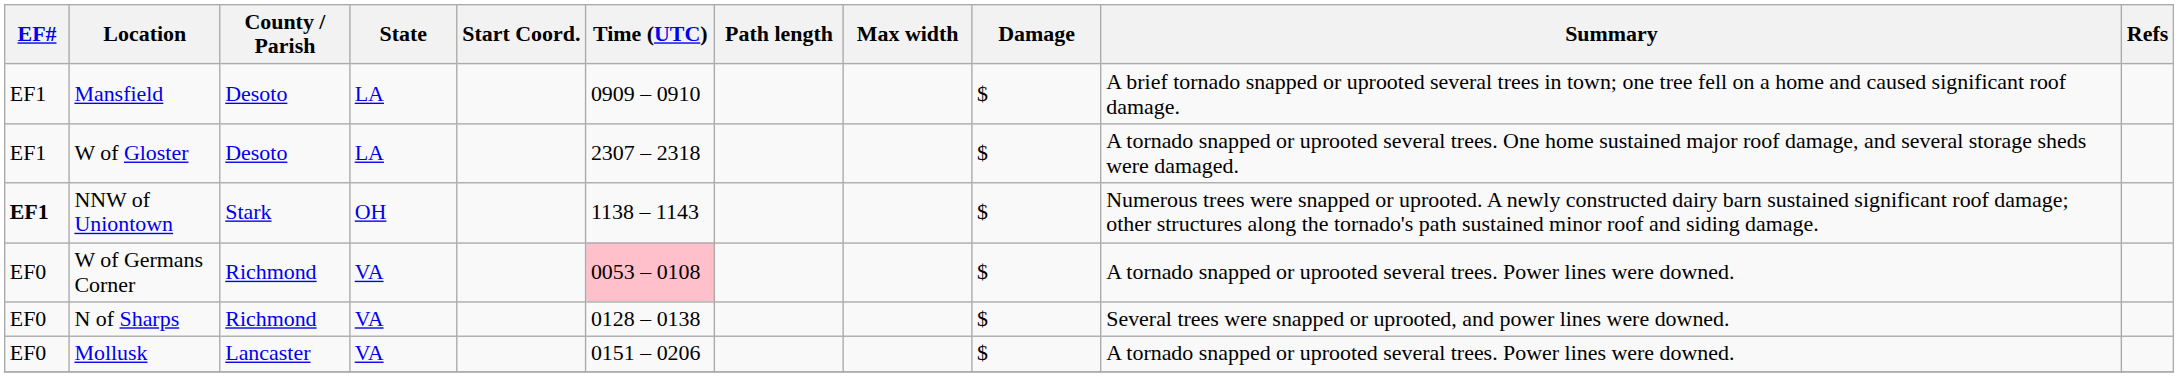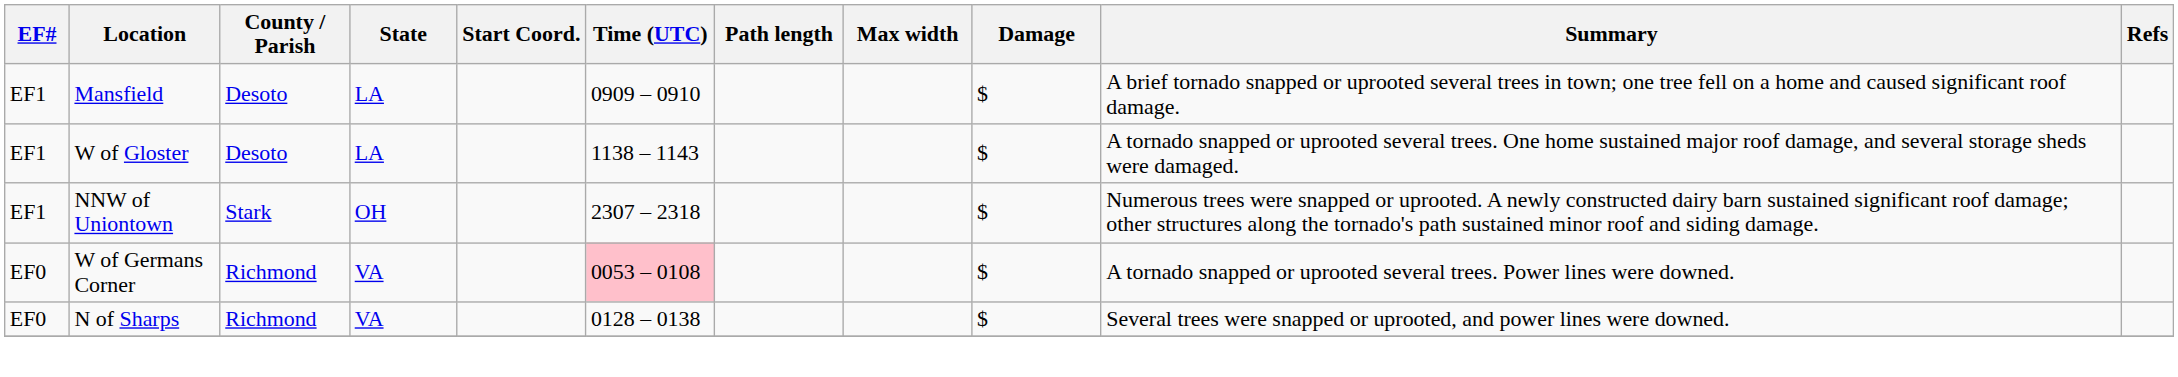(646, 153) 2307 – 2318 -> (645, 153) 1138 – 1143
(29, 212) bold -> (28, 212) normal
(645, 212) 1138 – 1143 -> (646, 212) 2307 – 2318
- row: (111, 353)
